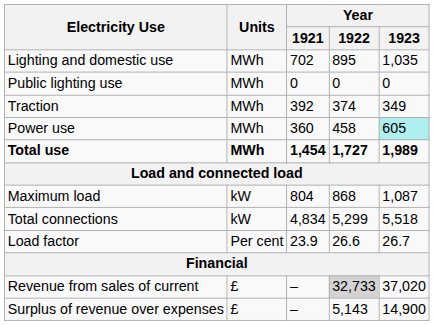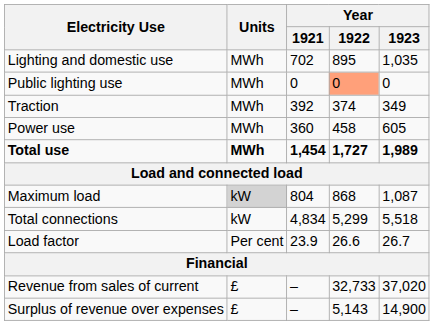(336, 83) no background -> (336, 83) lightsalmon background
(394, 128) paleturquoise background -> (394, 128) no background
(241, 196) no background -> (241, 196) lightgrey background
(354, 286) lightgrey background -> (354, 286) no background
